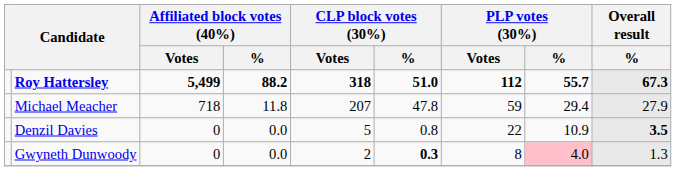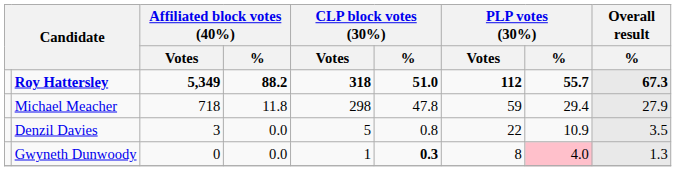(204, 82) 5,499 -> (204, 82) 5,349
(360, 106) 207 -> (360, 106) 298
(217, 130) 0 -> (217, 130) 3
(659, 130) bold -> (659, 130) normal
(367, 154) 2 -> (367, 154) 1
